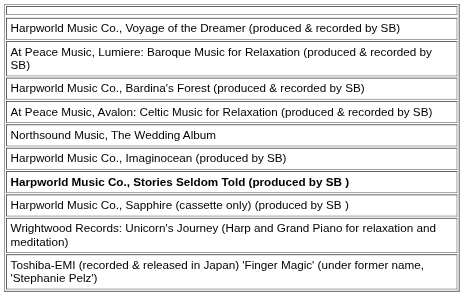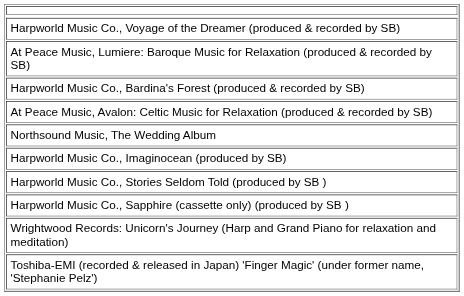(180, 182) bold -> (169, 182) normal
